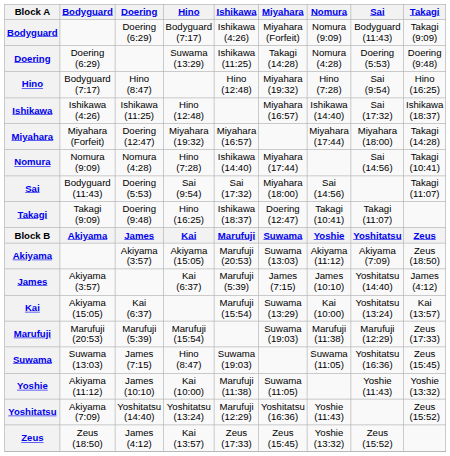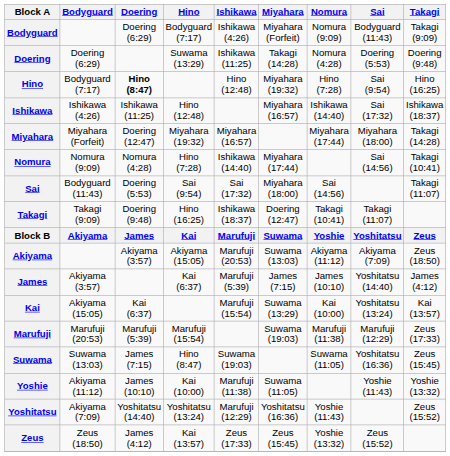(139, 84) normal -> (139, 84) bold
